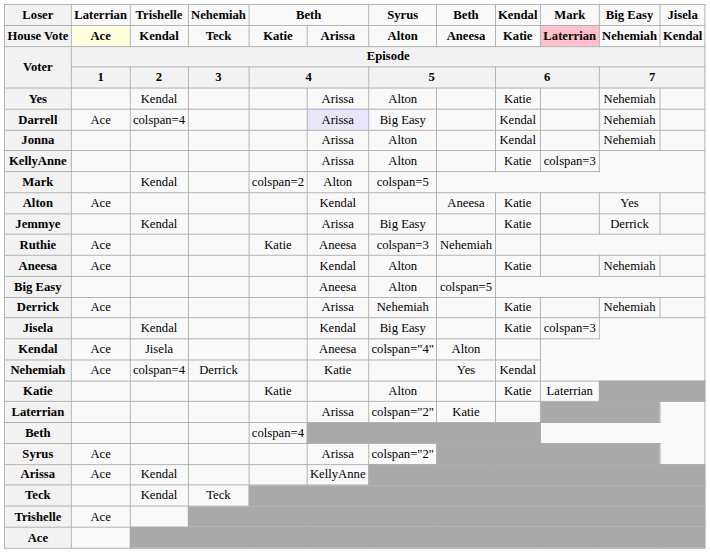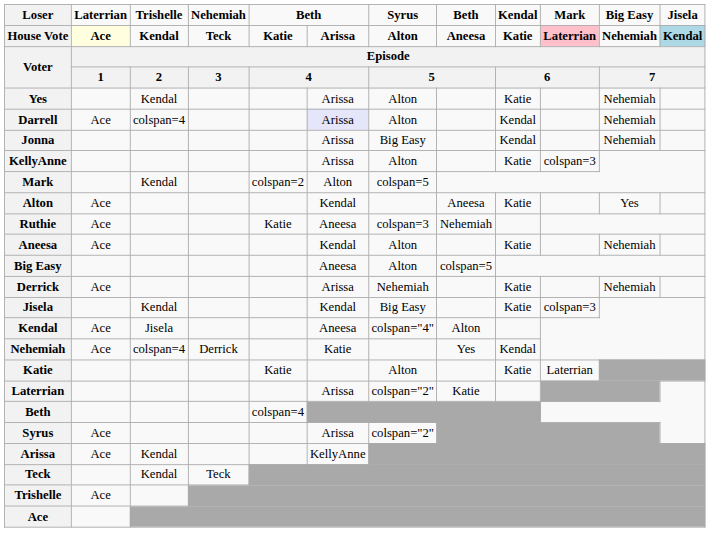(683, 36) no background -> (683, 36) lightblue background
(403, 119) Big Easy -> (403, 119) Alton
(403, 140) Alton -> (403, 140) Big Easy
- row: (38, 224)
